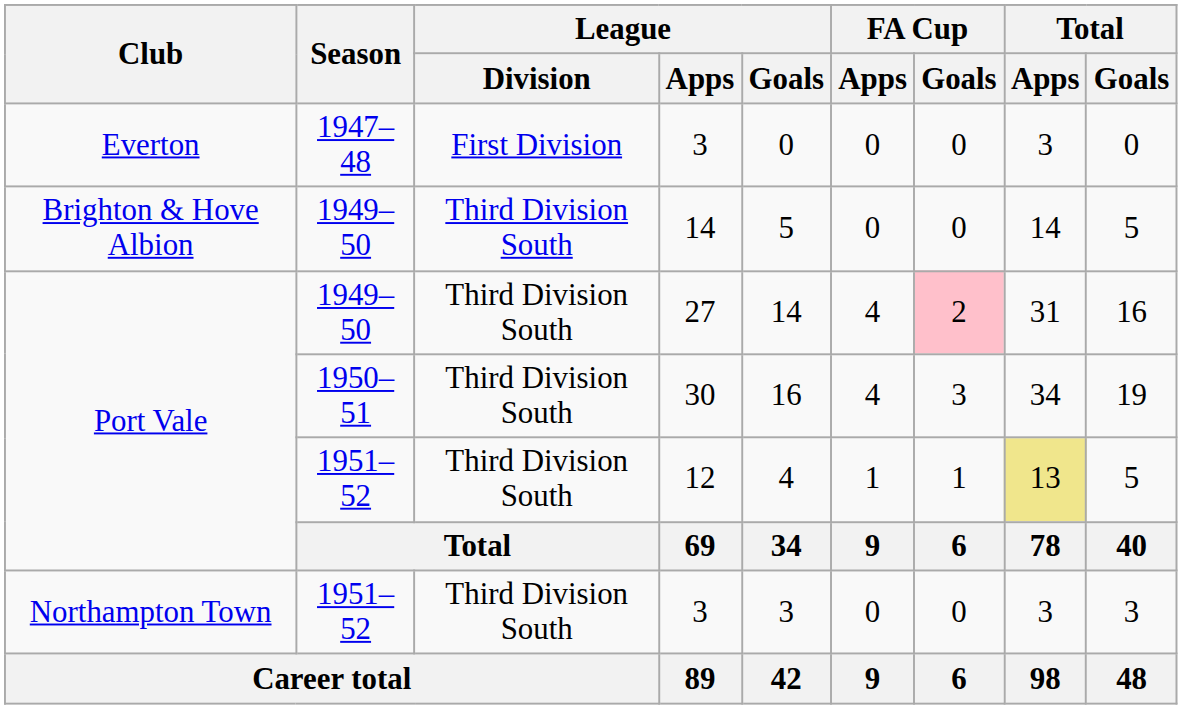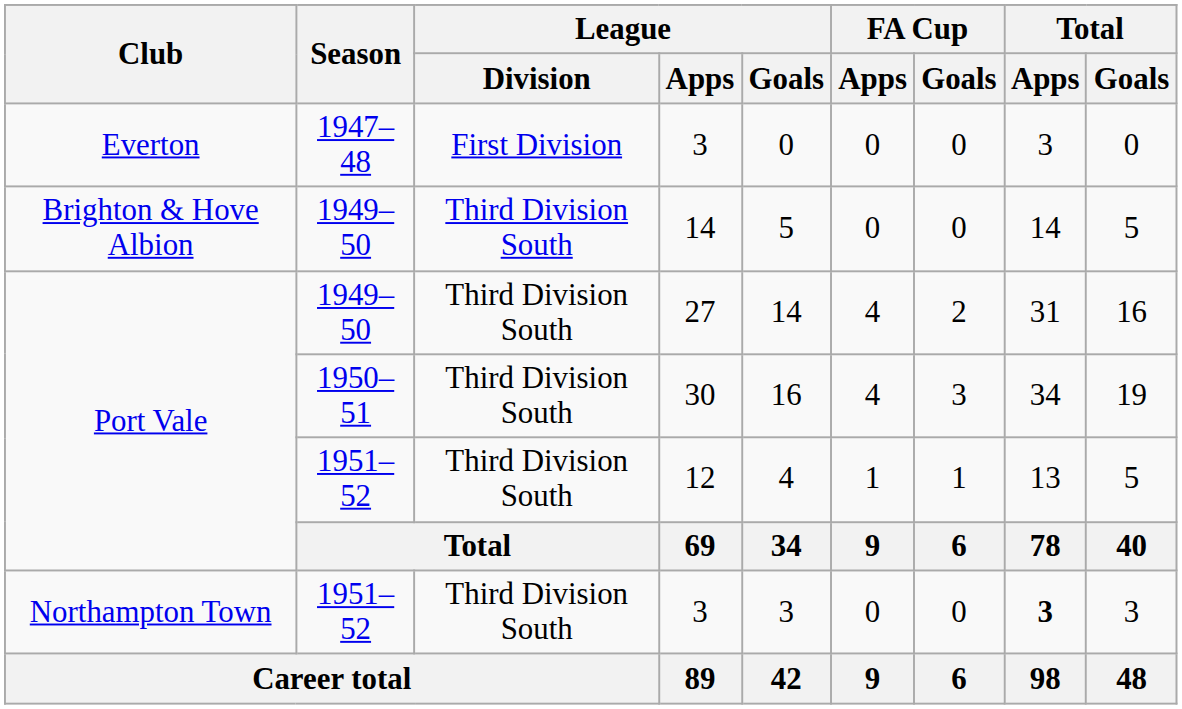(959, 311) pink background -> (959, 311) no background
(1045, 479) khaki background -> (1045, 479) no background
(1045, 611) normal -> (1045, 611) bold
